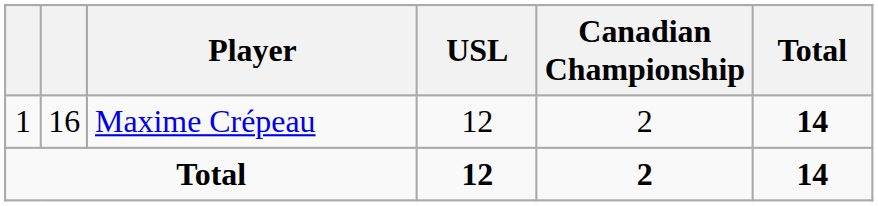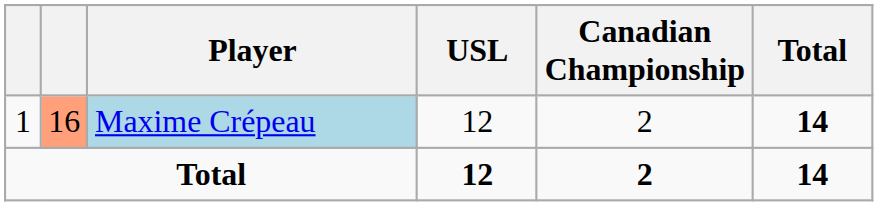(64, 121) no background -> (64, 121) lightsalmon background
(205, 121) no background -> (205, 121) lightblue background
